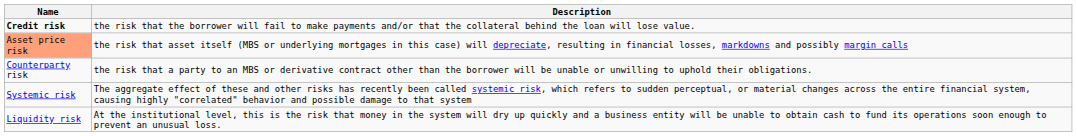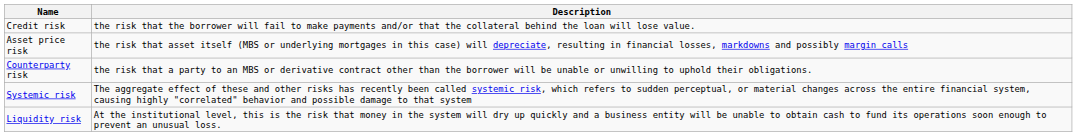(36, 26) bold -> (36, 26) normal
(36, 45) lightsalmon background -> (36, 45) no background
